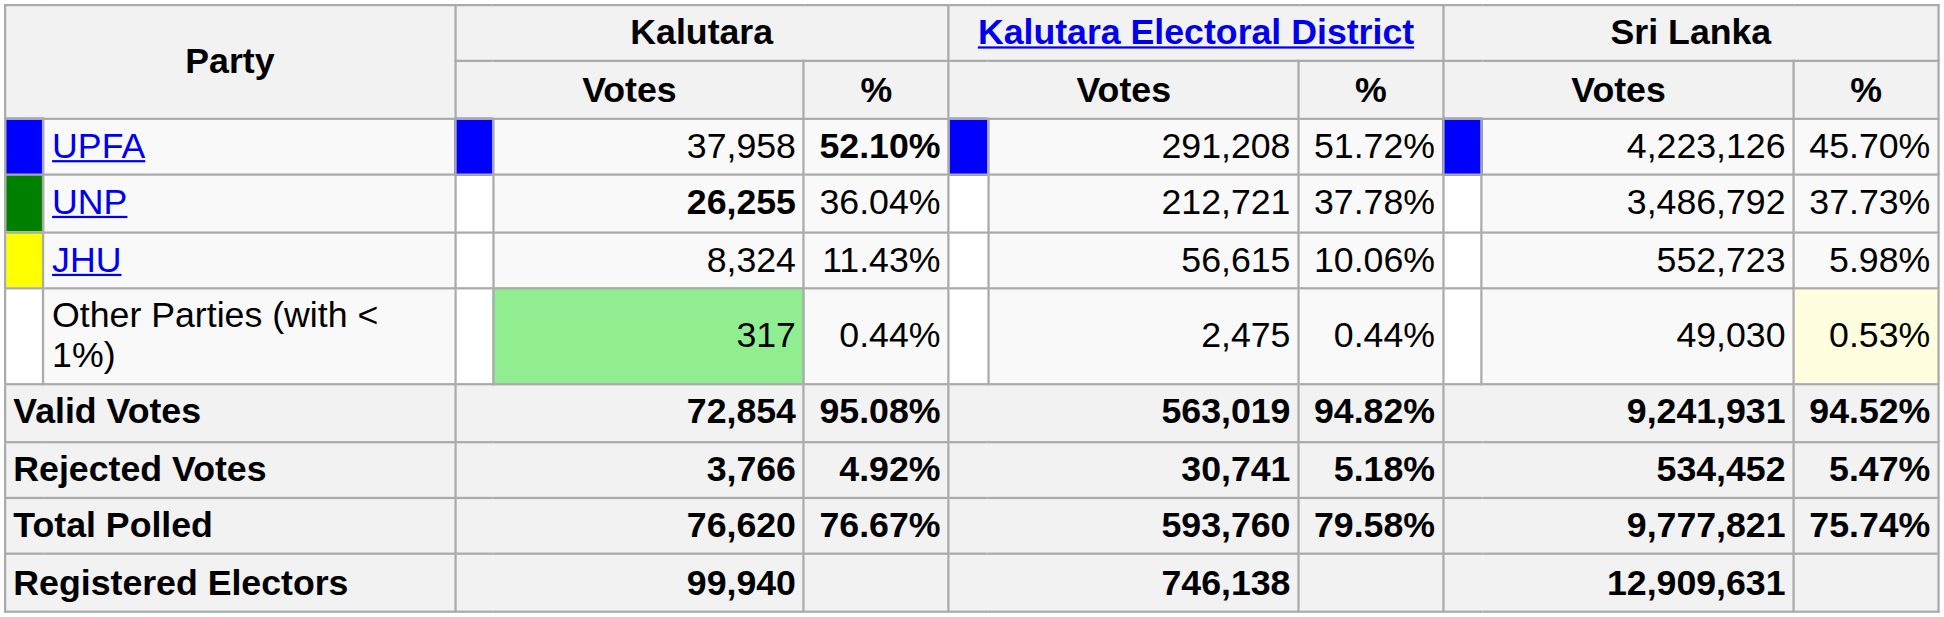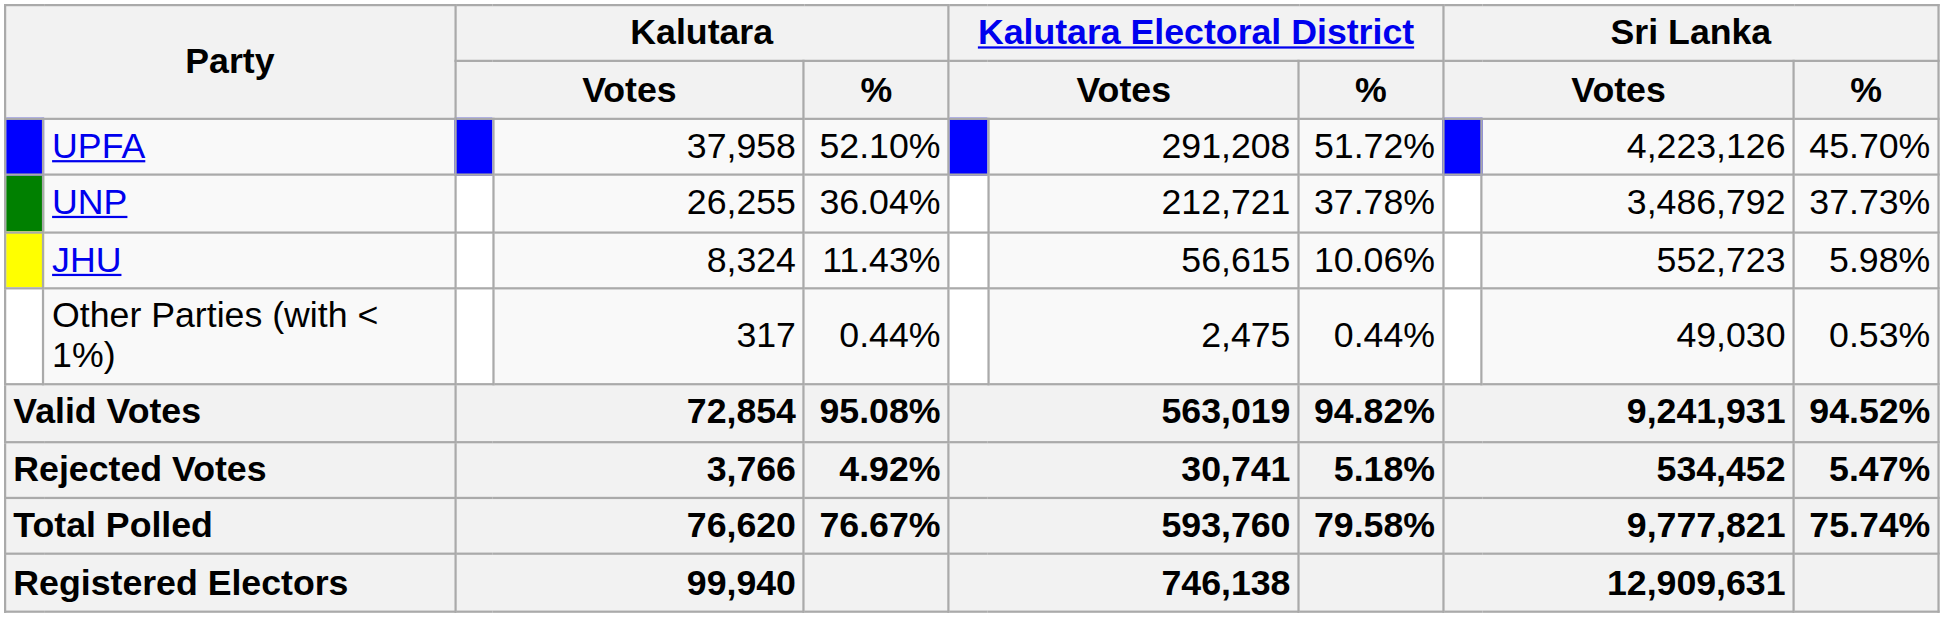(880, 145) bold -> (880, 145) normal
(741, 202) bold -> (741, 202) normal
(766, 335) lightgreen background -> (766, 335) no background
(1880, 335) lightyellow background -> (1880, 335) no background
